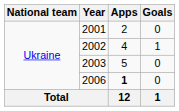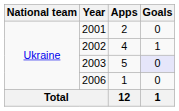(157, 64) no background -> (157, 64) lavender background
(124, 81) bold -> (124, 81) normal
